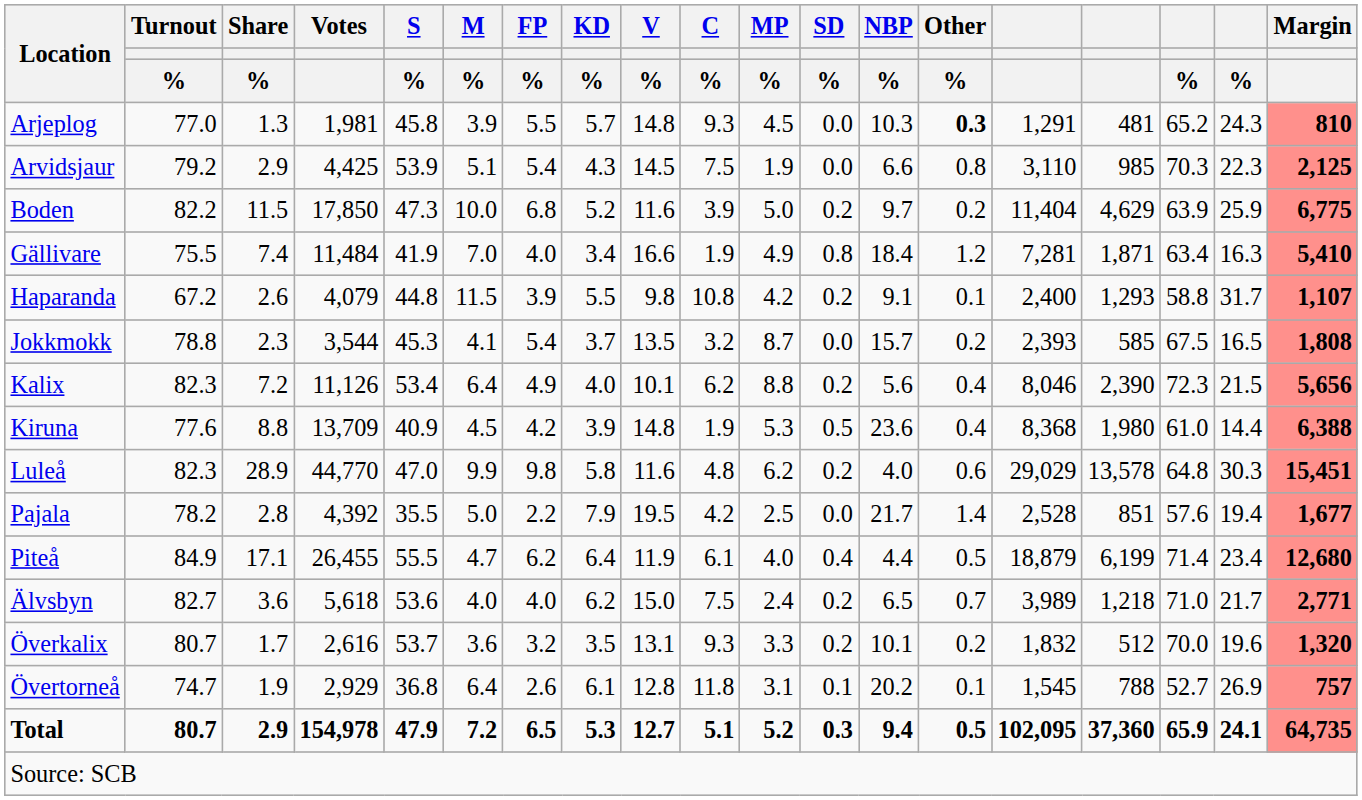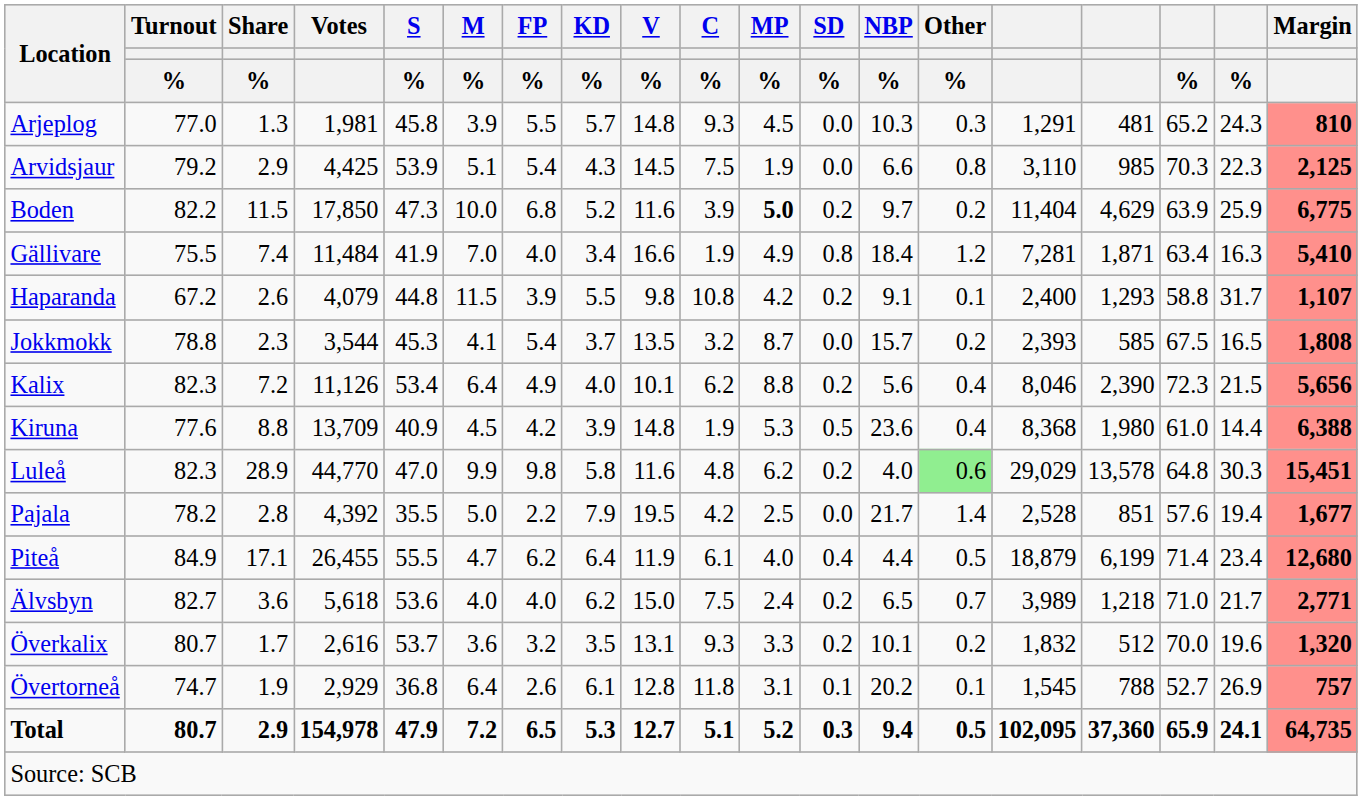(971, 124) bold -> (971, 124) normal
(778, 210) normal -> (778, 210) bold
(971, 470) no background -> (971, 470) lightgreen background
